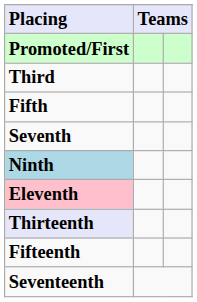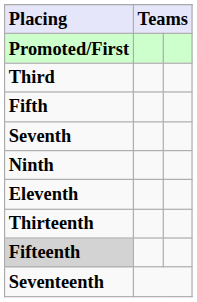(31, 164) lightblue background -> (31, 164) no background
(44, 194) pink background -> (44, 194) no background
(51, 223) lavender background -> (51, 223) no background
(45, 252) no background -> (45, 252) lightgrey background
